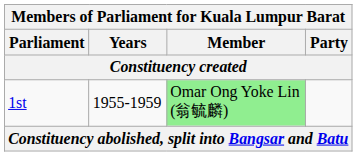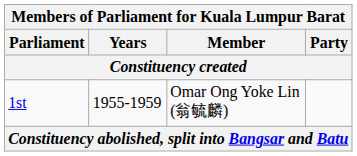(235, 101) lightgreen background -> (235, 101) no background
